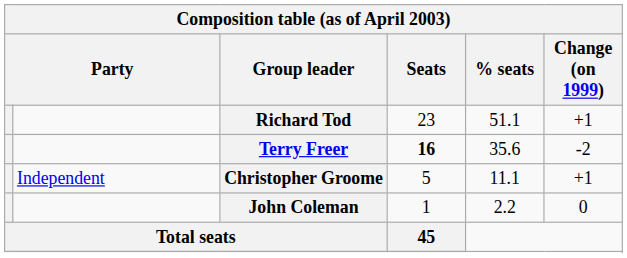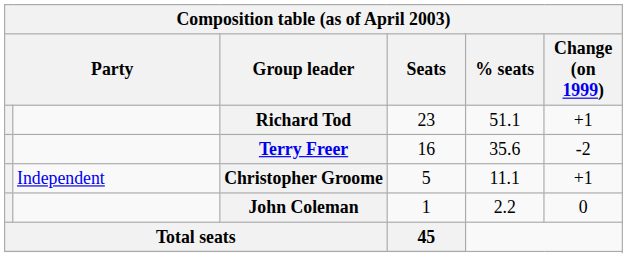(426, 149) bold -> (426, 149) normal
